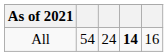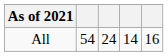(130, 39) bold -> (130, 39) normal
